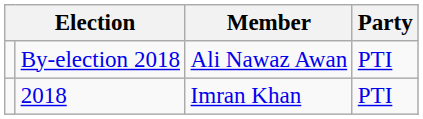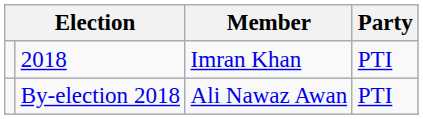rows swapped: (44, 95) <-> (100, 59)
